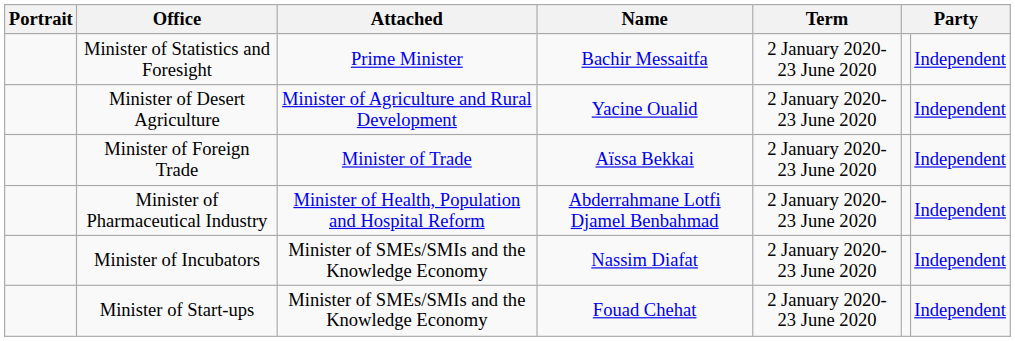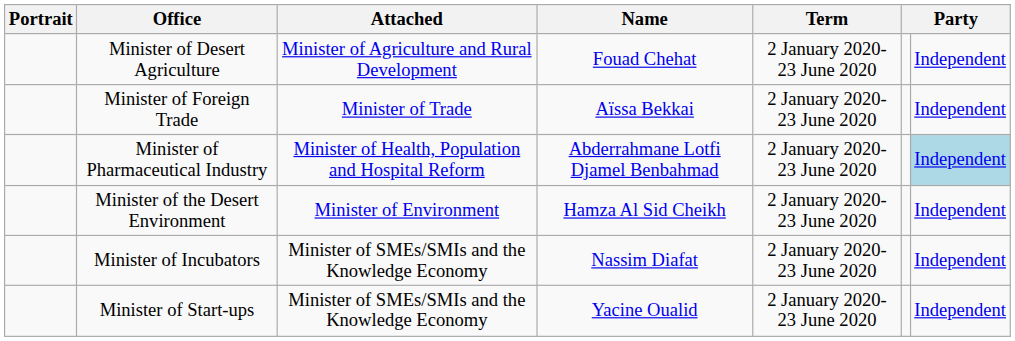- row: (177, 59)
(645, 109) Yacine Oualid -> (645, 59) Fouad Chehat
(960, 210) no background -> (960, 159) lightblue background
+ row: (177, 210)
(645, 310) Fouad Chehat -> (645, 310) Yacine Oualid
